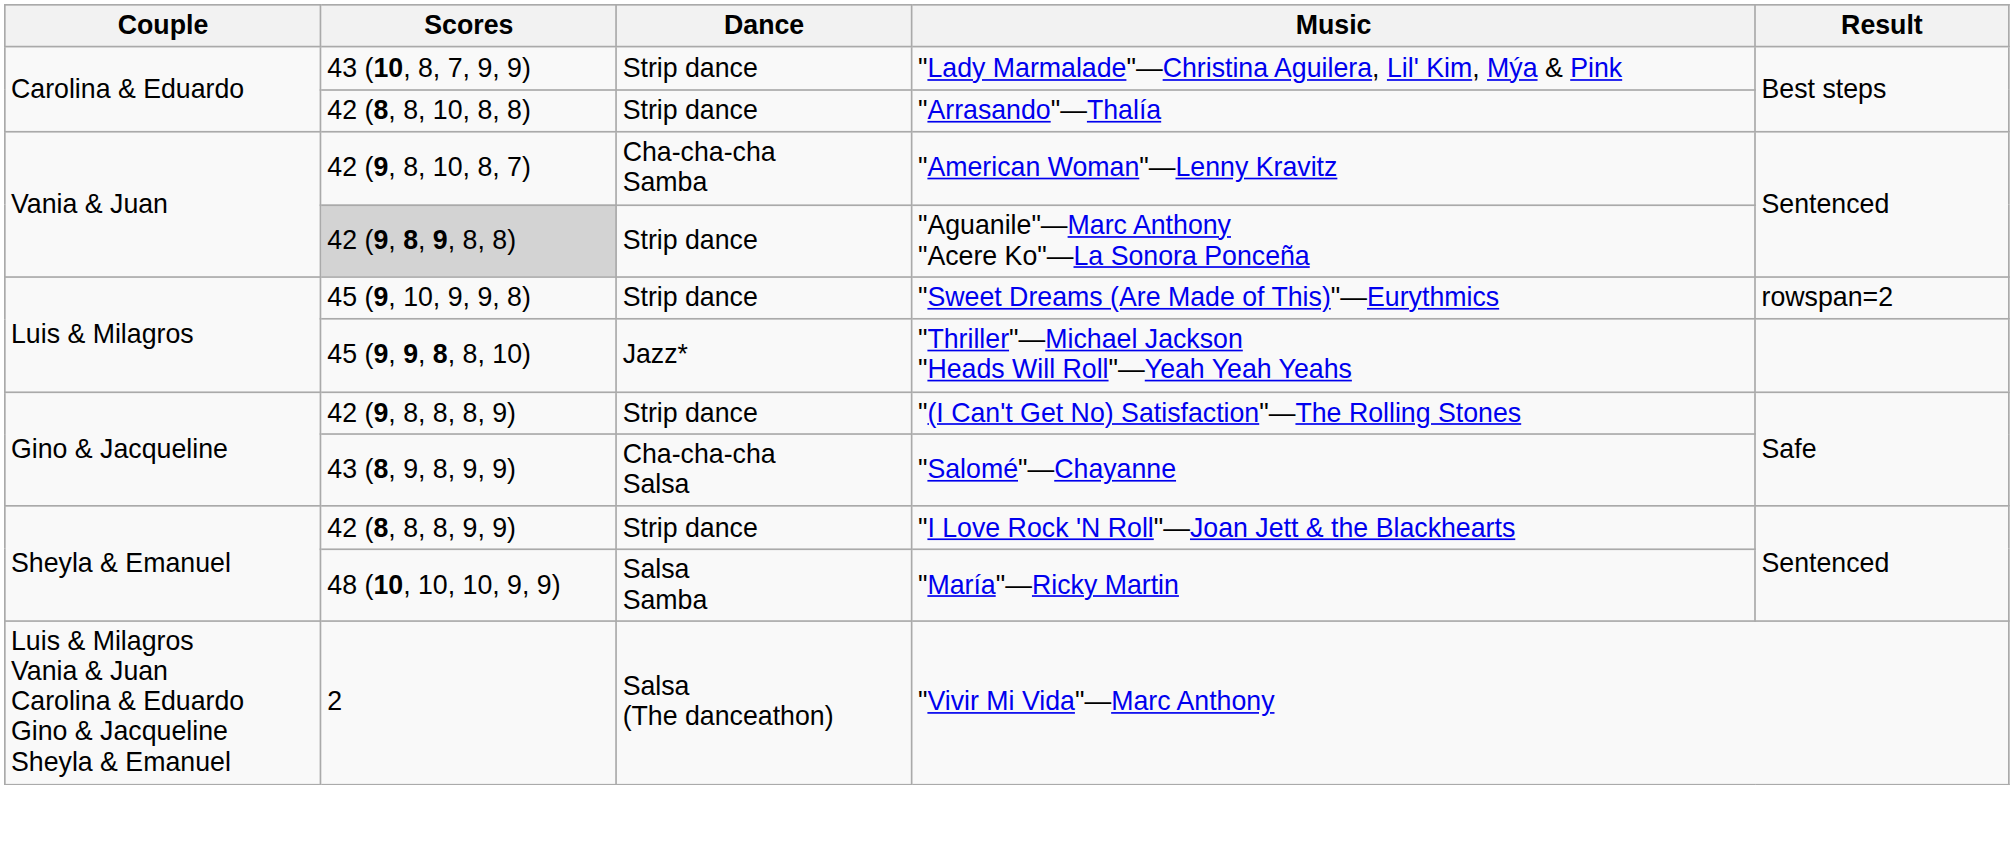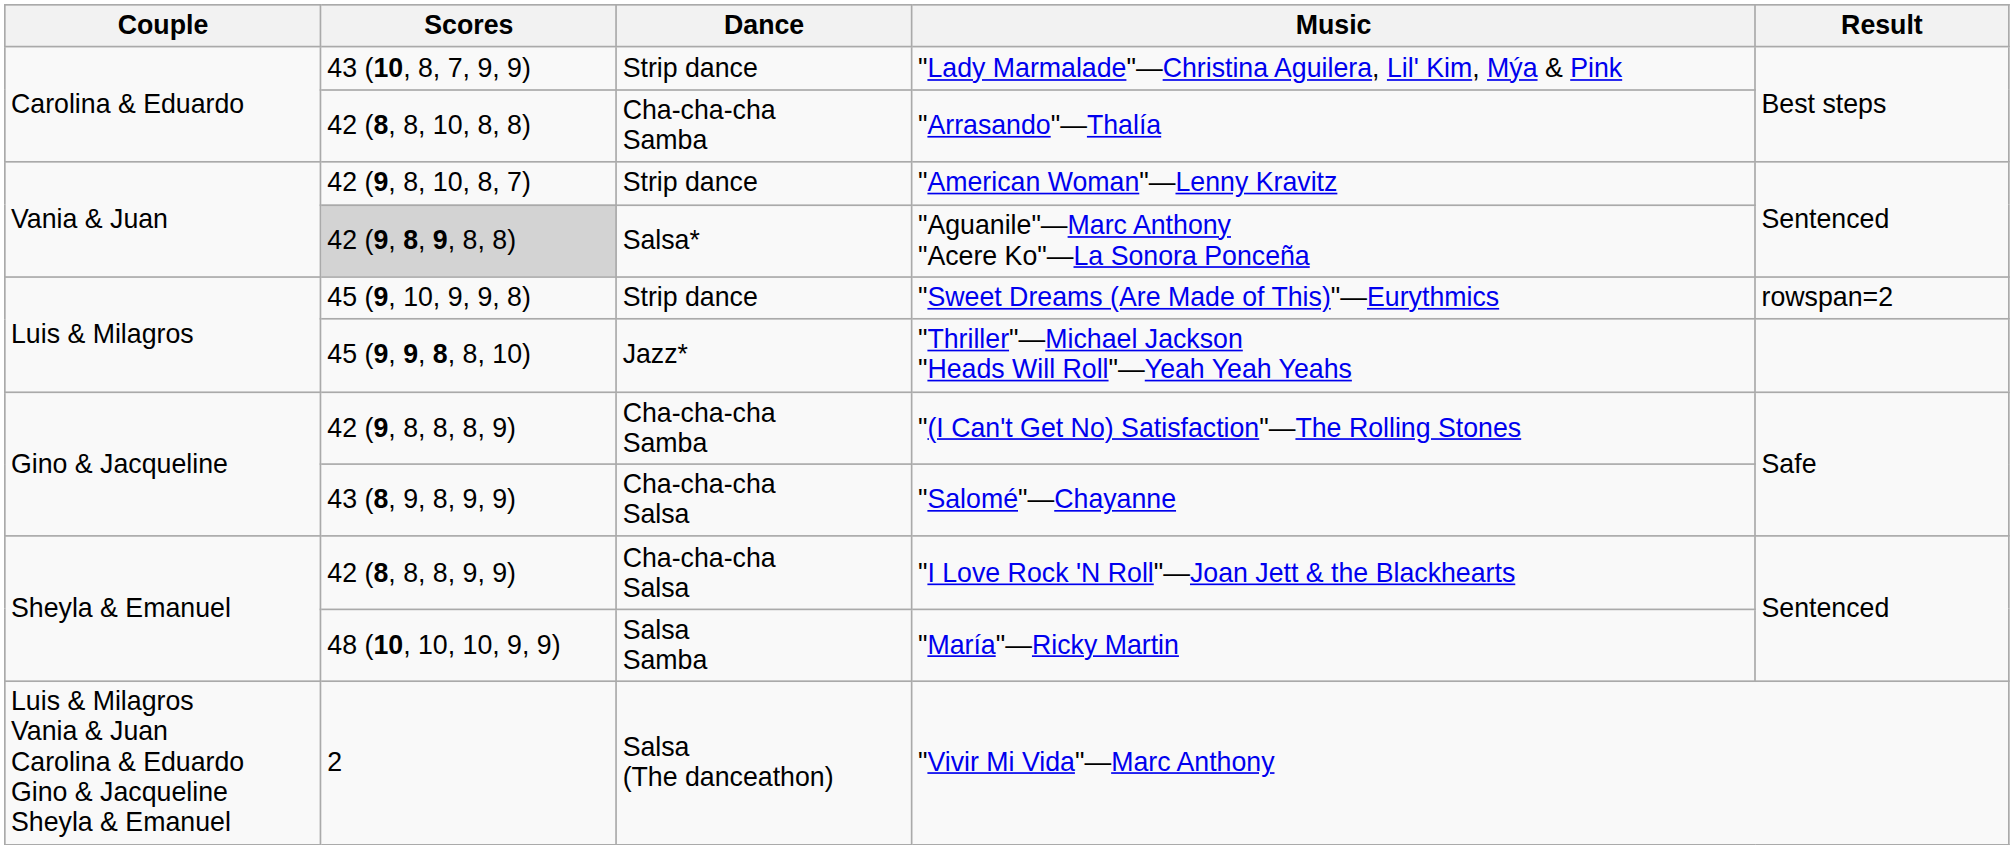(690, 110) Strip dance -> (699, 125) Cha-cha-cha Samba
(699, 167) Cha-cha-cha Samba -> (690, 182) Strip dance
(690, 240) Strip dance -> (661, 240) Salsa*
(690, 412) Strip dance -> (699, 427) Cha-cha-cha Samba
(690, 527) Strip dance -> (699, 572) Cha-cha-cha Salsa
